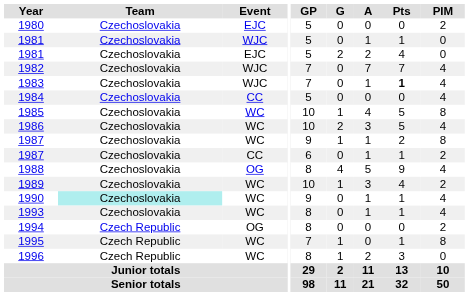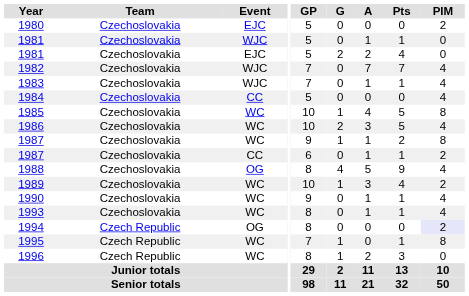(402, 83) bold -> (402, 83) normal
(140, 198) paleturquoise background -> (140, 198) no background
(443, 227) no background -> (443, 227) lavender background
